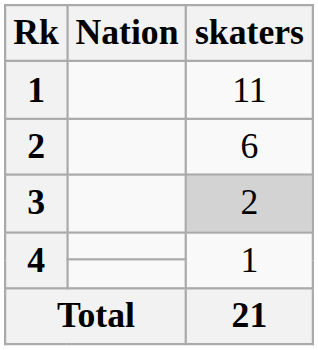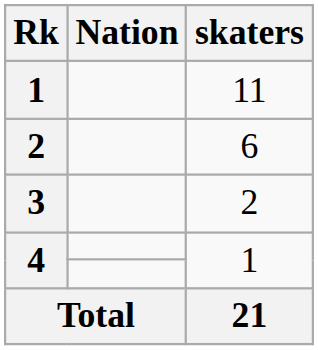(249, 202) lightgrey background -> (249, 202) no background
